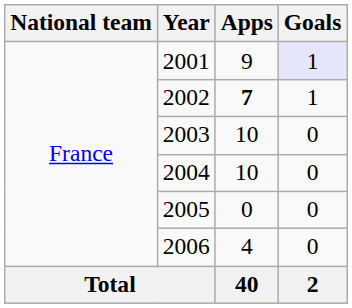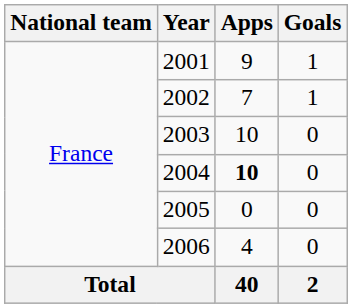(313, 60) lavender background -> (313, 60) no background
(247, 97) bold -> (247, 97) normal
(247, 172) normal -> (247, 172) bold
